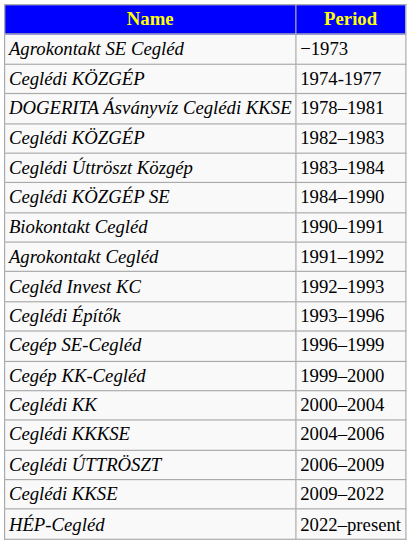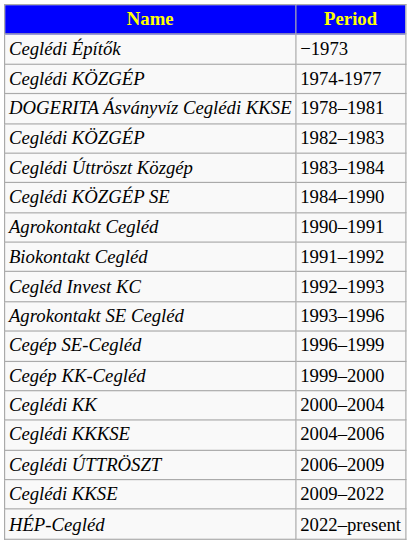(96, 49) Agrokontakt SE Cegléd -> (65, 49) Ceglédi Építők
(78, 227) Biokontakt Cegléd -> (84, 227) Agrokontakt Cegléd
(84, 256) Agrokontakt Cegléd -> (78, 256) Biokontakt Cegléd
(65, 316) Ceglédi Építők -> (96, 316) Agrokontakt SE Cegléd
